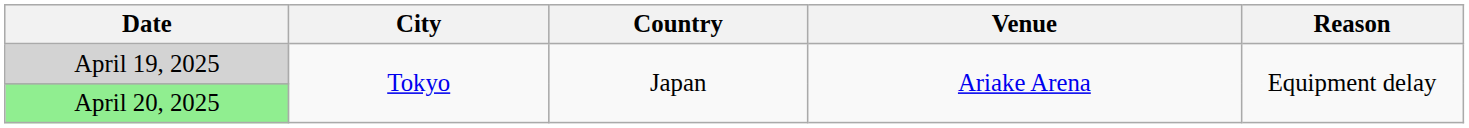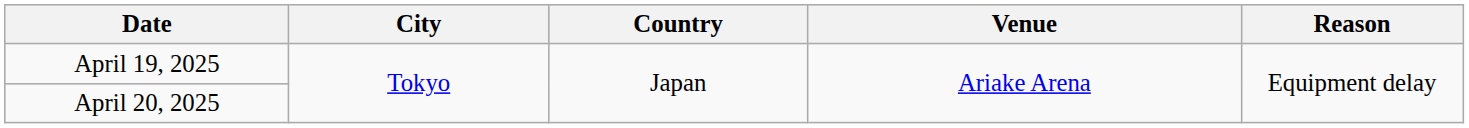(147, 63) lightgrey background -> (147, 63) no background
(147, 102) lightgreen background -> (147, 102) no background
